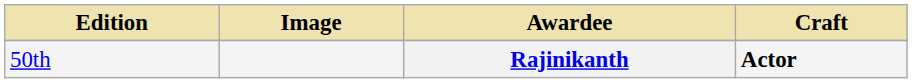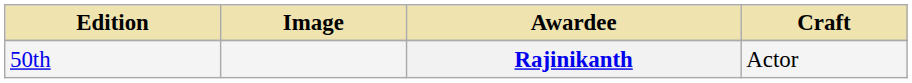(769, 58) bold -> (772, 58) normal
